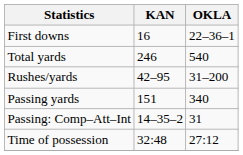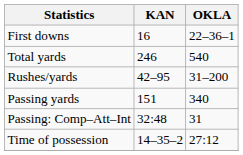(160, 119) 14–35–2 -> (152, 119) 32:48
(152, 139) 32:48 -> (160, 139) 14–35–2
